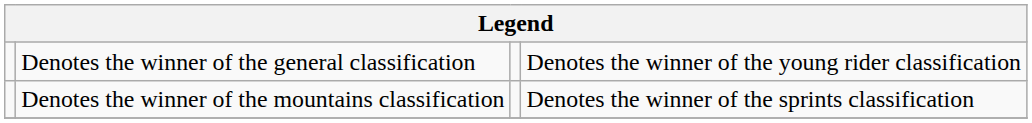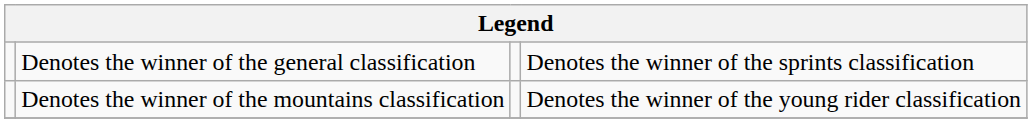(774, 61) Denotes the winner of the young rider classification -> (750, 61) Denotes the winner of the sprints classification
(750, 99) Denotes the winner of the sprints classification -> (774, 99) Denotes the winner of the young rider classification
